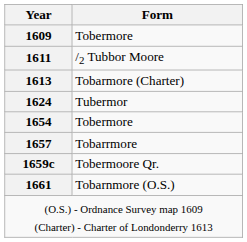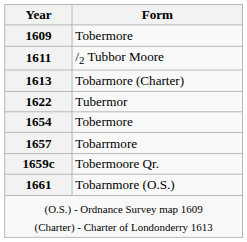(39, 101) 1624 -> (39, 101) 1622
